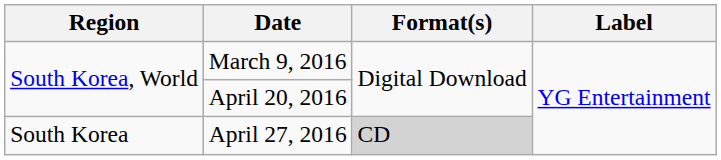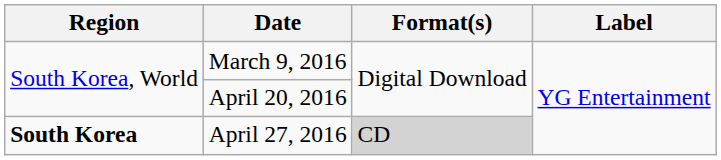(69, 135) normal -> (74, 135) bold
